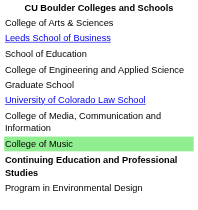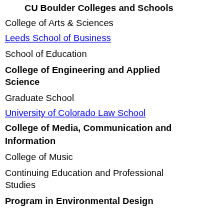(94, 69) normal -> (82, 76) bold
(83, 122) normal -> (88, 135) bold
(39, 144) lightgreen background -> (39, 157) no background
(91, 166) bold -> (84, 179) normal
(74, 188) normal -> (79, 201) bold
